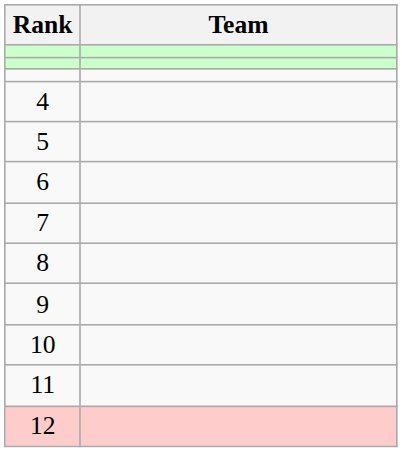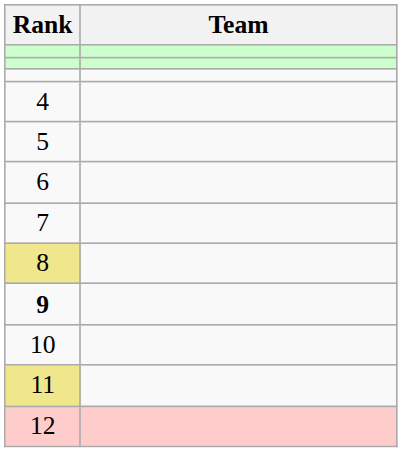(43, 263) no background -> (43, 263) khaki background
(43, 303) normal -> (43, 303) bold
(43, 384) no background -> (43, 384) khaki background
